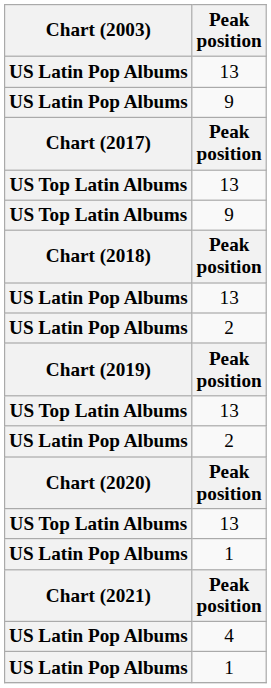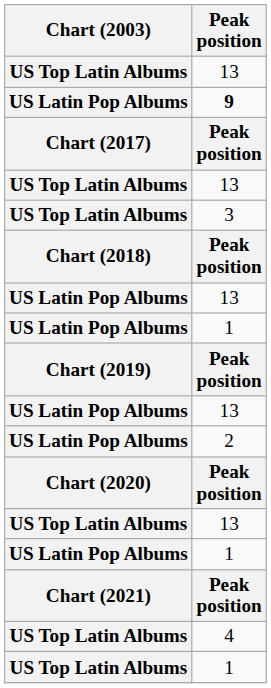(98, 71) US Latin Pop Albums -> (98, 71) US Top Latin Albums
(229, 102) normal -> (229, 102) bold
(229, 215) 9 -> (229, 215) 3
(229, 328) 2 -> (229, 328) 1
(98, 410) US Top Latin Albums -> (98, 410) US Latin Pop Albums
(98, 636) US Latin Pop Albums -> (98, 636) US Top Latin Albums
(98, 666) US Latin Pop Albums -> (98, 666) US Top Latin Albums
